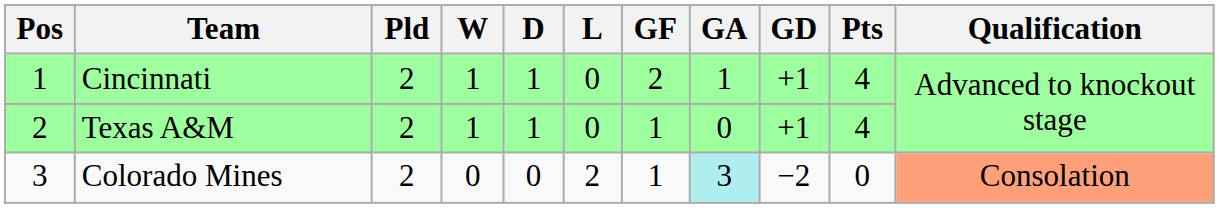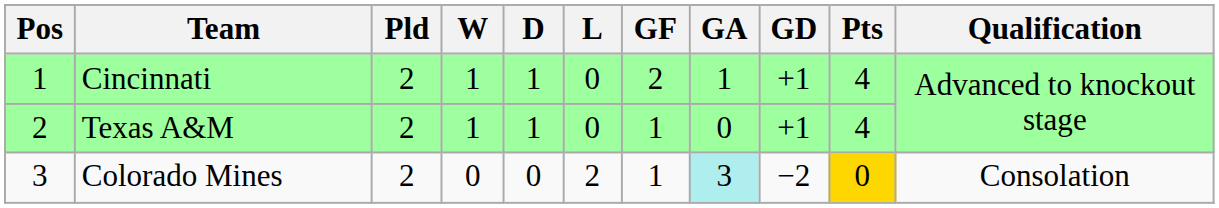(862, 176) no background -> (862, 176) gold background
(1055, 176) lightsalmon background -> (1055, 176) no background
